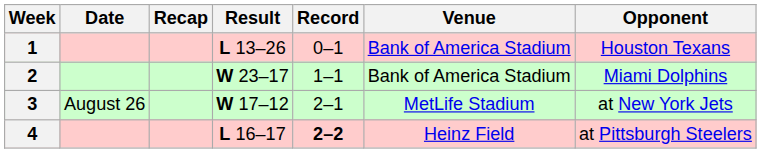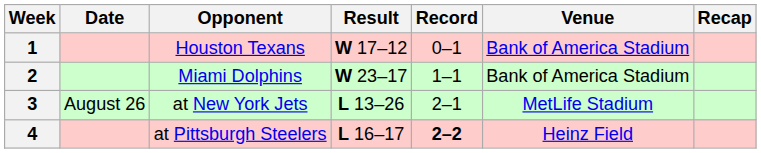columns swapped: (665, 18) <-> (181, 18)
(253, 47) L 13–26 -> (371, 47) W 17–12
(253, 104) W 17–12 -> (371, 104) L 13–26
